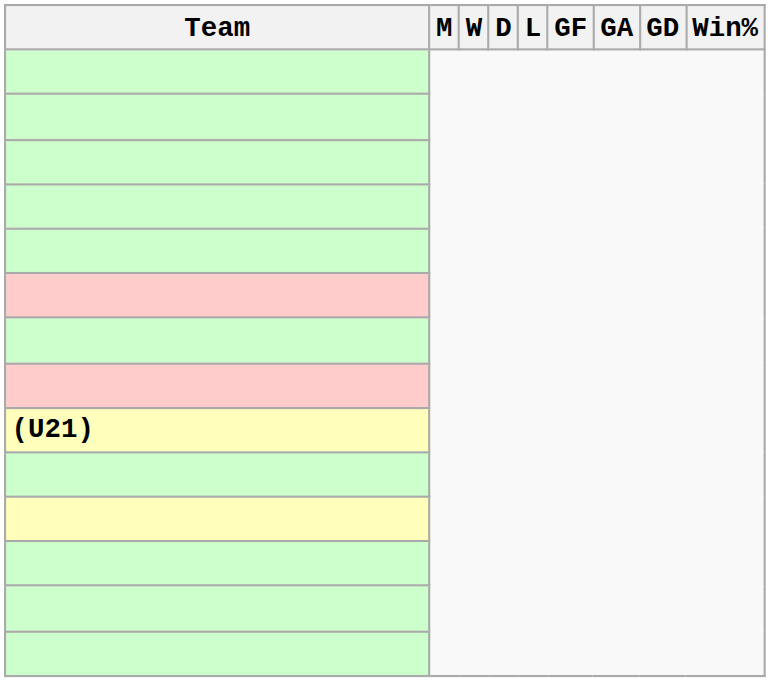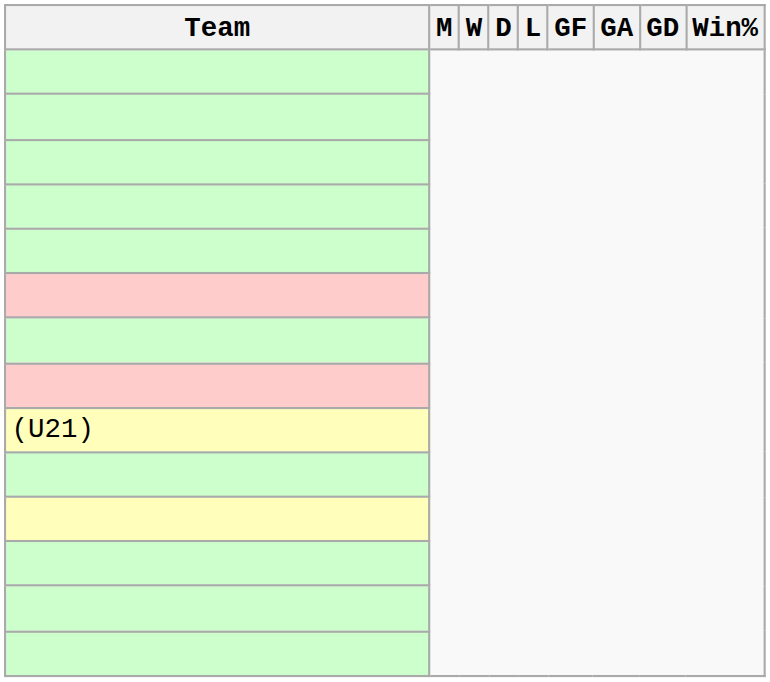(53, 430) bold -> (53, 430) normal
